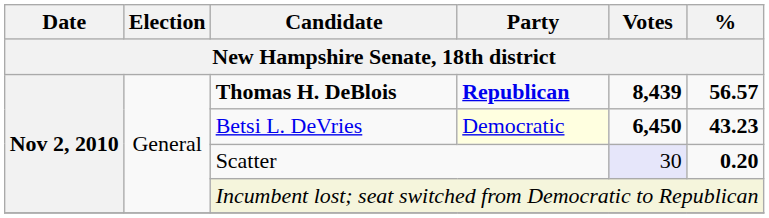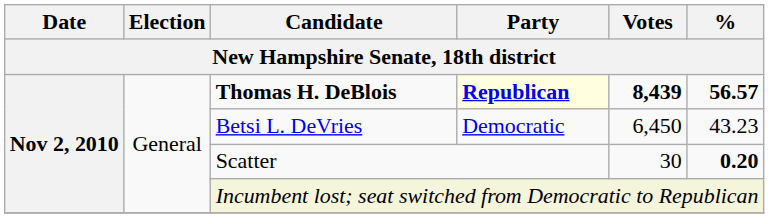(516, 91) no background -> (516, 91) lightyellow background
(513, 126) lightyellow background -> (513, 126) no background
(657, 126) bold -> (657, 126) normal
(734, 126) bold -> (734, 126) normal
(671, 160) lavender background -> (671, 160) no background
